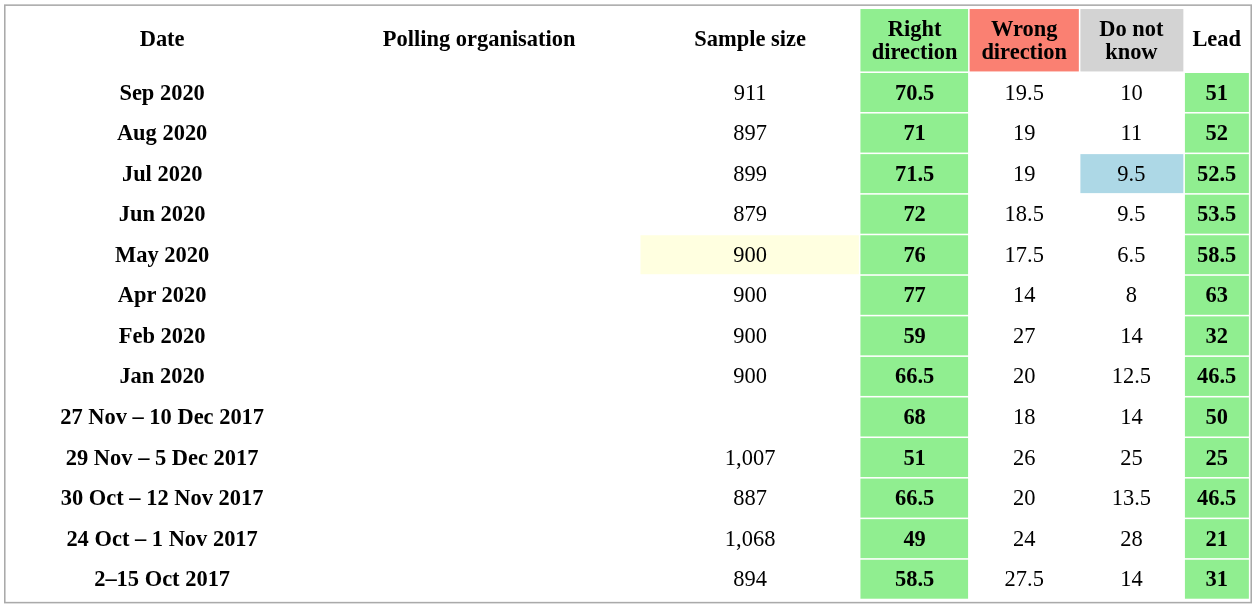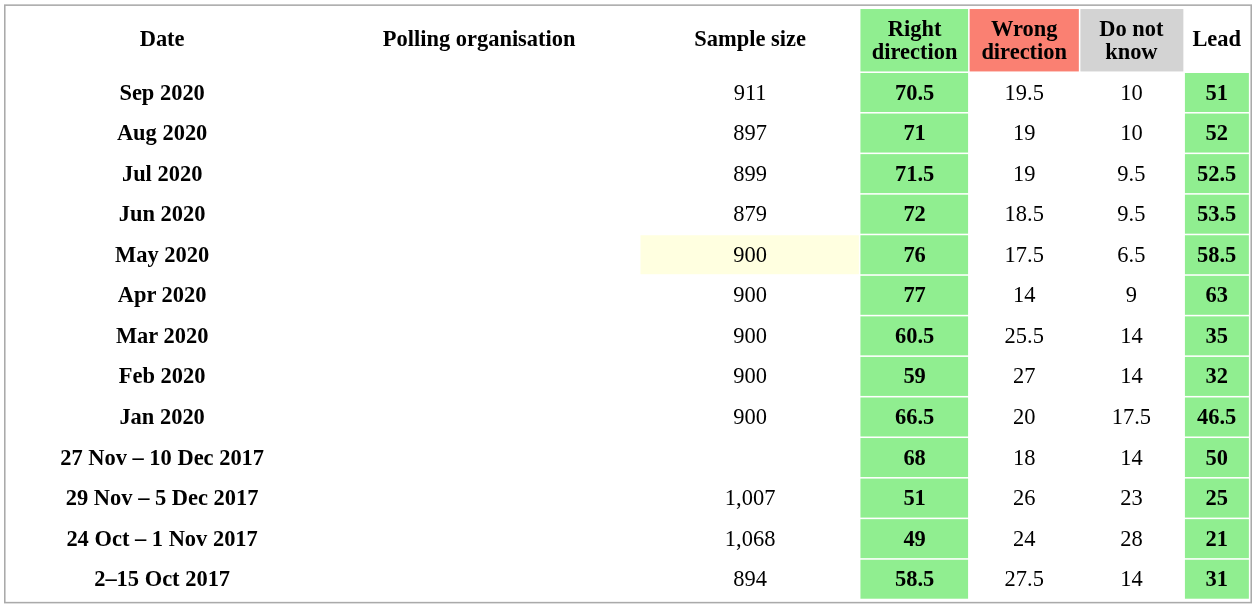(1131, 132) 11 -> (1131, 132) 10
(1131, 172) lightblue background -> (1131, 172) no background
(1131, 294) 8 -> (1131, 294) 9
+ row: (162, 335)
(1131, 375) 12.5 -> (1131, 416) 17.5
(1131, 456) 25 -> (1131, 497) 23
- row: (162, 497)
